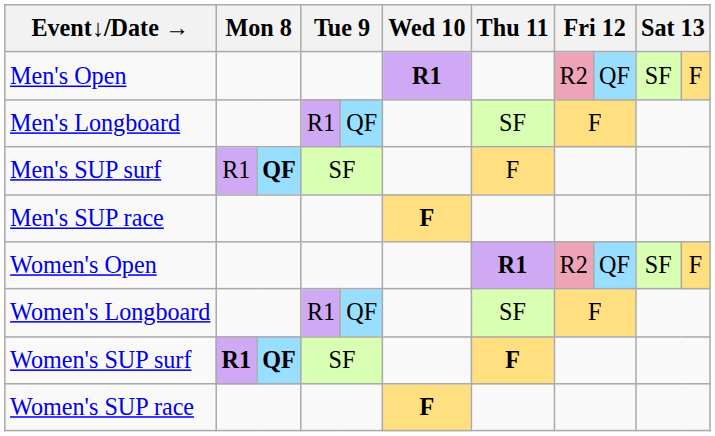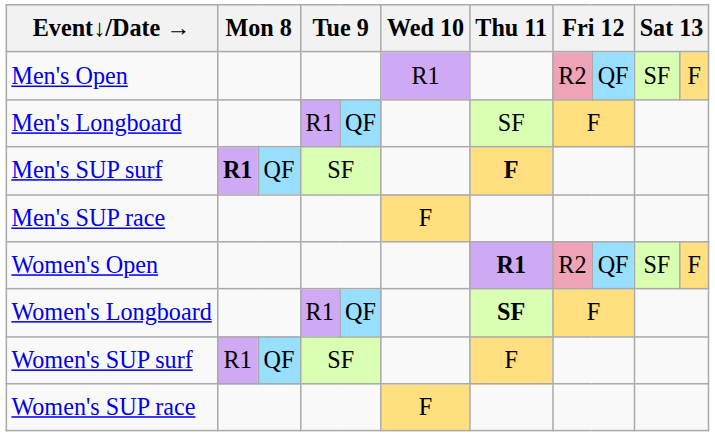(427, 75) bold -> (426, 75) normal
(236, 170) normal -> (238, 170) bold
(279, 170) bold -> (279, 170) normal
(513, 170) normal -> (511, 170) bold
(427, 217) bold -> (426, 217) normal
(513, 312) normal -> (511, 312) bold
(236, 359) bold -> (238, 359) normal
(279, 359) bold -> (279, 359) normal
(513, 359) bold -> (511, 359) normal
(427, 407) bold -> (426, 407) normal
